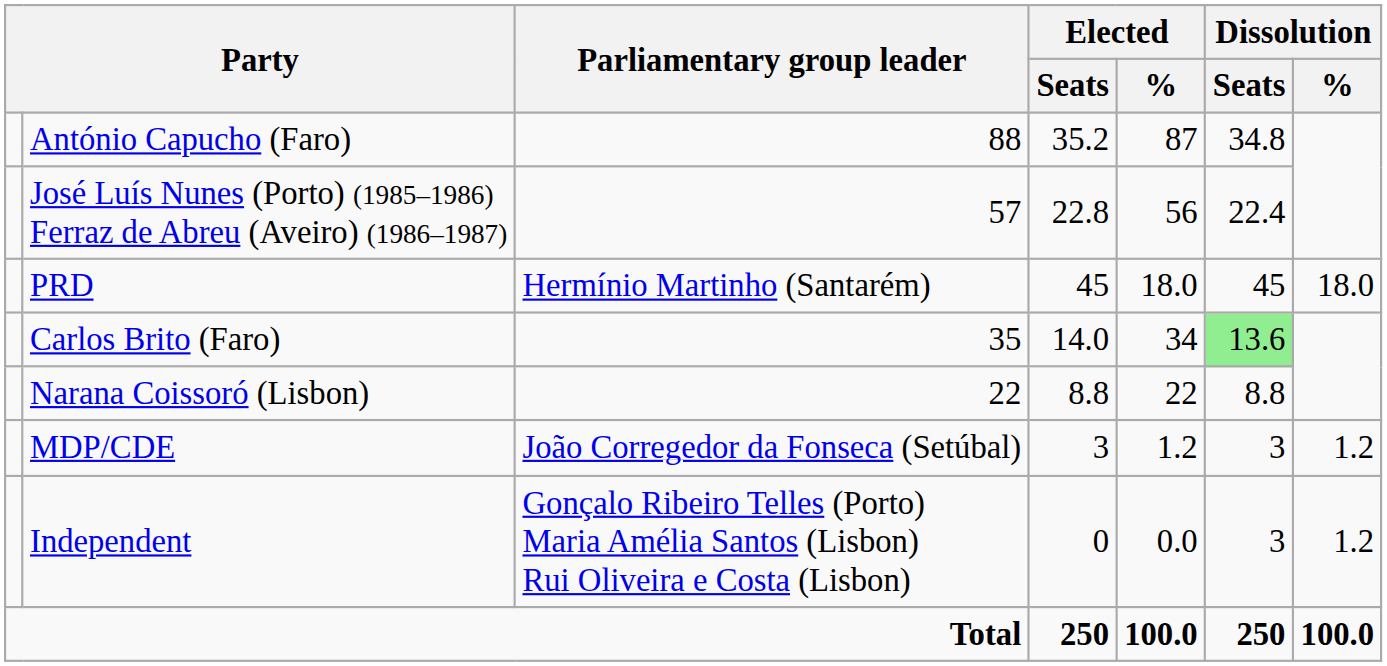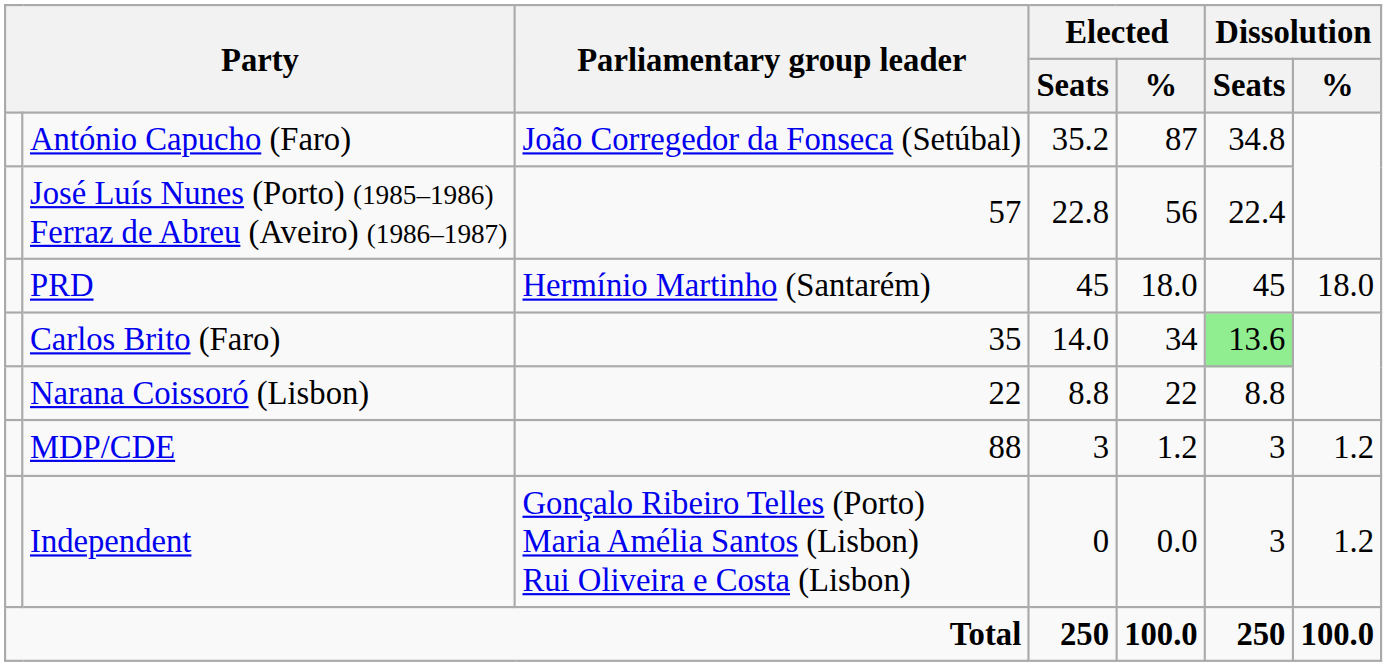(1005, 139) 88 -> (772, 139) João Corregedor da Fonseca (Setúbal)
(772, 447) João Corregedor da Fonseca (Setúbal) -> (1005, 447) 88
